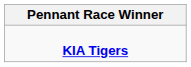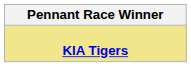(95, 51) no background -> (95, 51) khaki background
